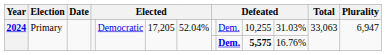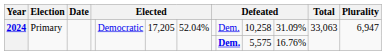(258, 27) 10,255 -> (258, 27) 10,258
(291, 27) 31.03% -> (291, 27) 31.09%
(260, 43) bold -> (260, 43) normal
